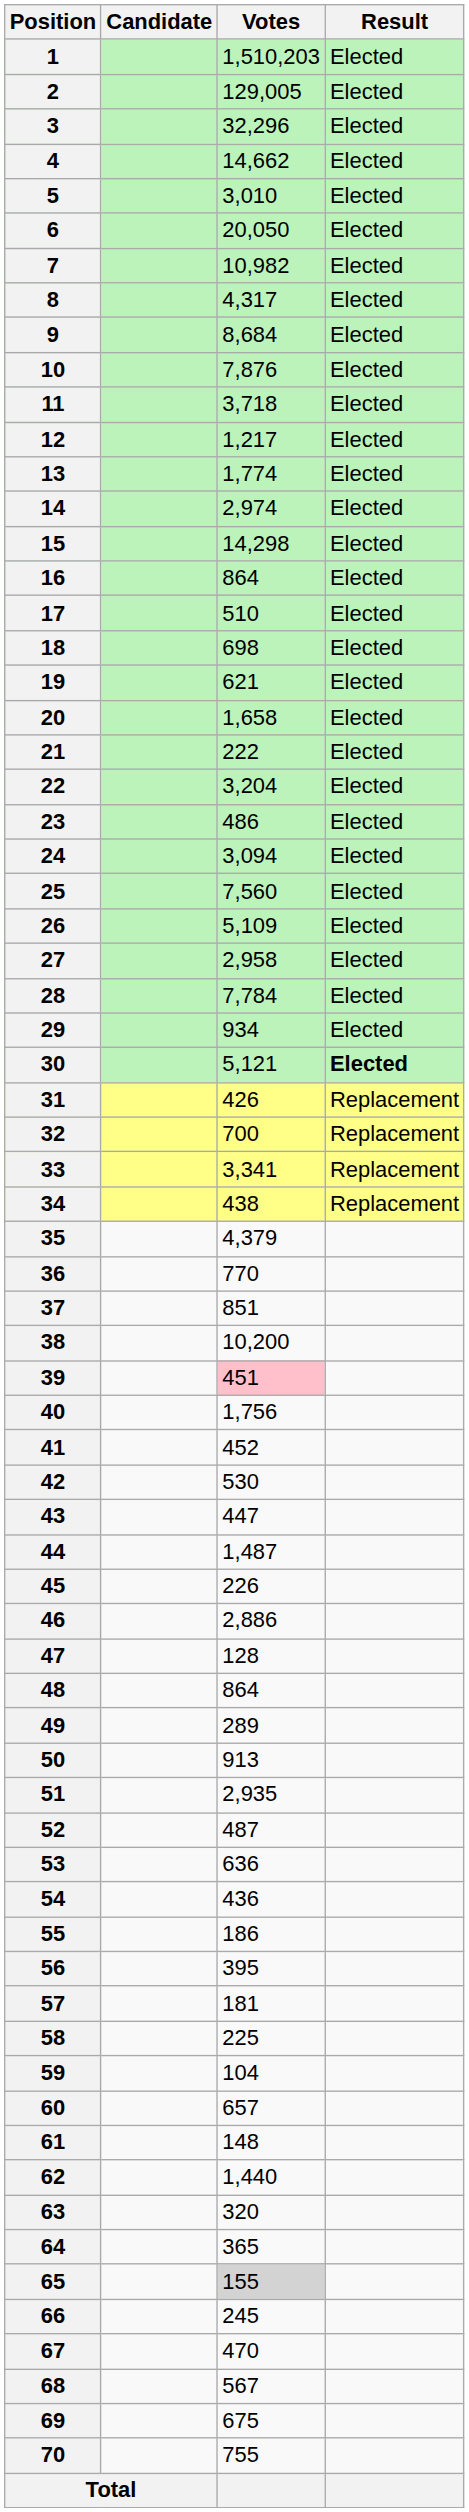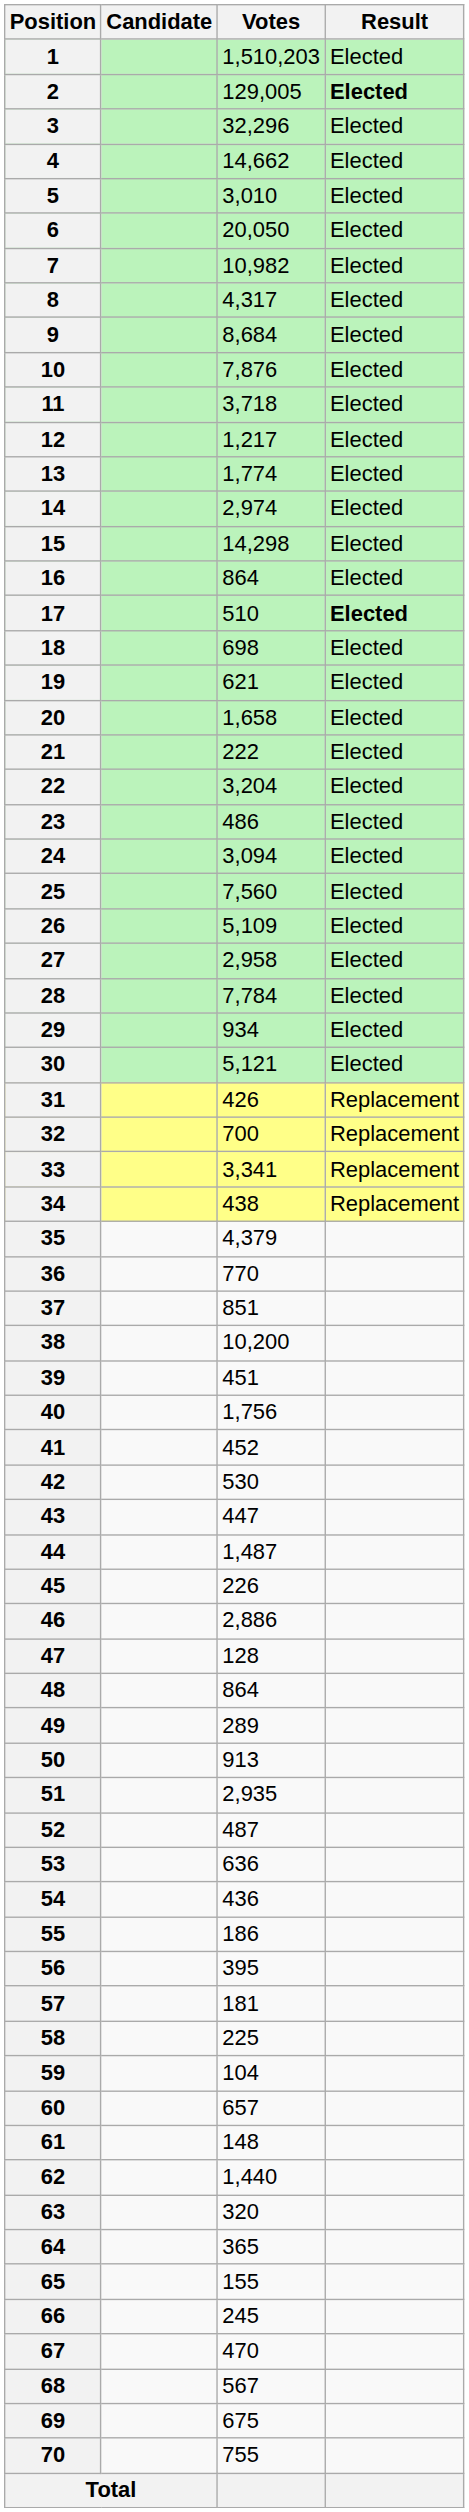(367, 91) normal -> (369, 91) bold
(367, 612) normal -> (369, 612) bold
(369, 1064) bold -> (367, 1064) normal
(241, 1377) pink background -> (241, 1377) no background
(241, 2281) lightgrey background -> (241, 2281) no background
